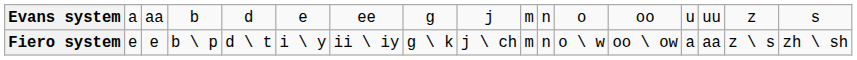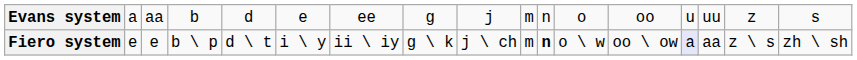(546, 43) normal -> (546, 43) bold
(690, 43) no background -> (690, 43) lavender background
